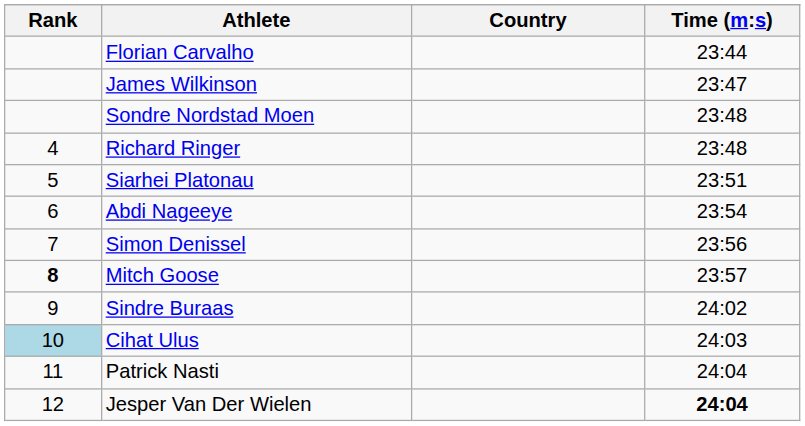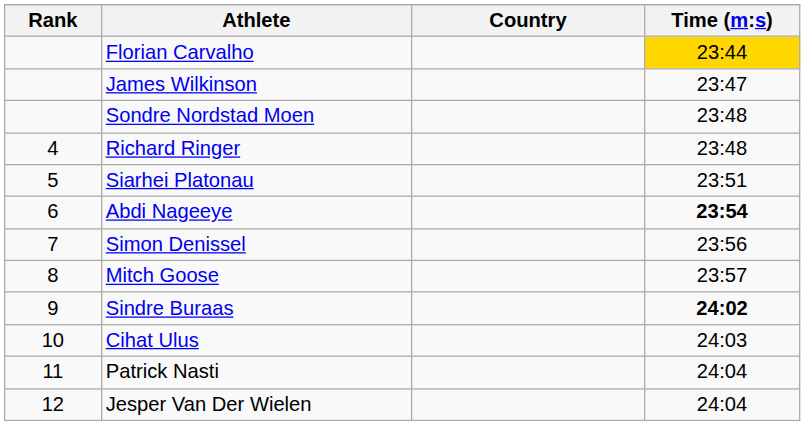(722, 52) no background -> (722, 52) gold background
(722, 212) normal -> (722, 212) bold
(53, 276) bold -> (53, 276) normal
(722, 308) normal -> (722, 308) bold
(53, 340) lightblue background -> (53, 340) no background
(722, 404) bold -> (722, 404) normal
